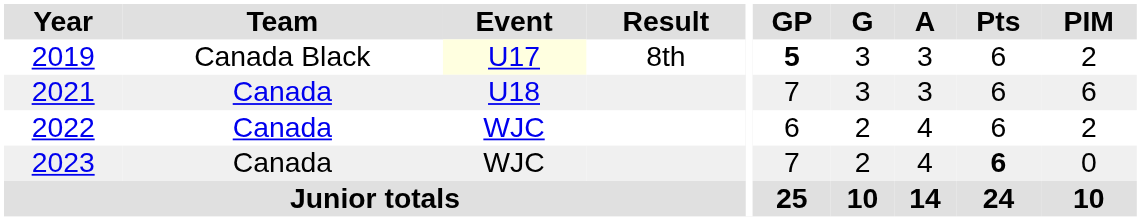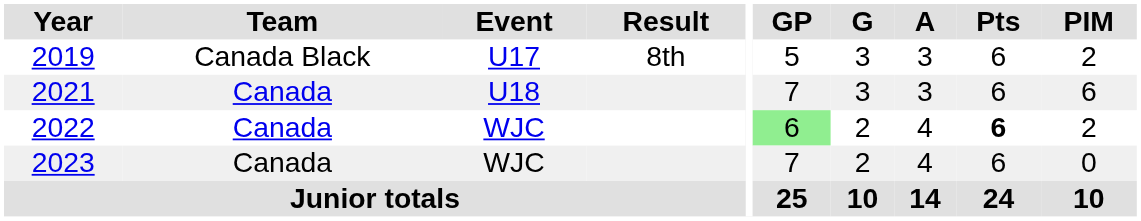(514, 56) lightyellow background -> (514, 56) no background
(792, 56) bold -> (792, 56) normal
(792, 127) no background -> (792, 127) lightgreen background
(998, 127) normal -> (998, 127) bold
(998, 162) bold -> (998, 162) normal
